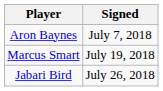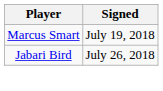- row: (43, 34)
